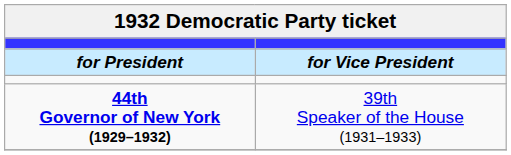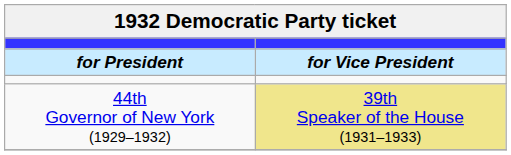(130, 117) bold -> (130, 117) normal
(380, 117) no background -> (380, 117) khaki background
